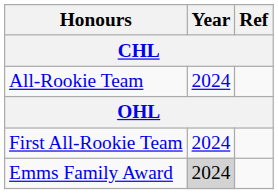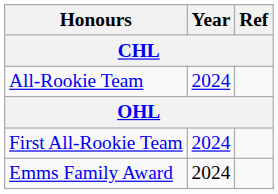(211, 173) lightgrey background -> (211, 173) no background
